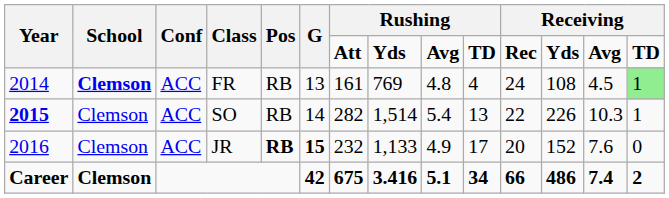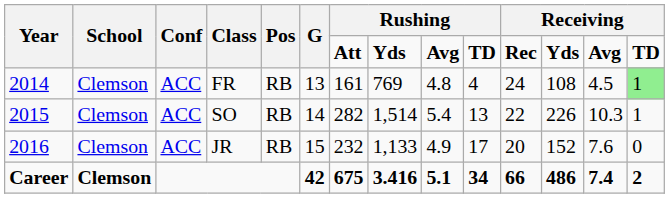(114, 83) bold -> (113, 83) normal
(29, 114) bold -> (29, 114) normal
(280, 146) bold -> (279, 146) normal
(315, 146) bold -> (315, 146) normal
